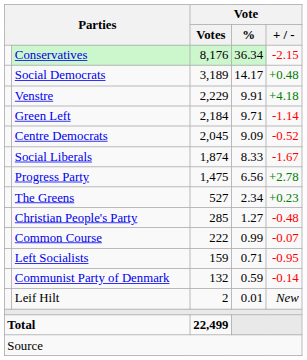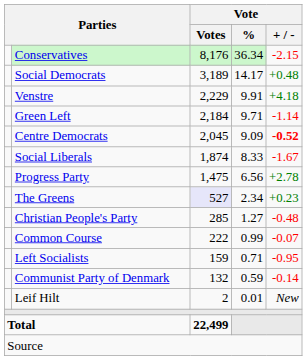(285, 136) normal -> (285, 136) bold
(219, 197) no background -> (219, 197) lavender background
